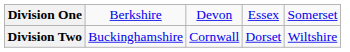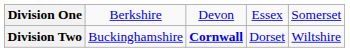(214, 36) normal -> (216, 36) bold
